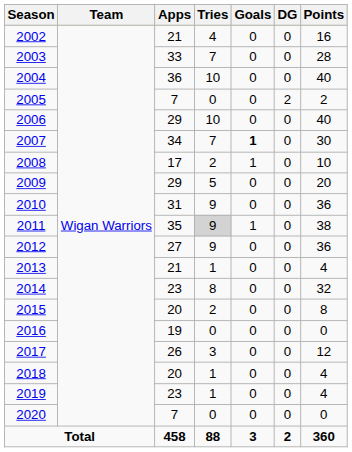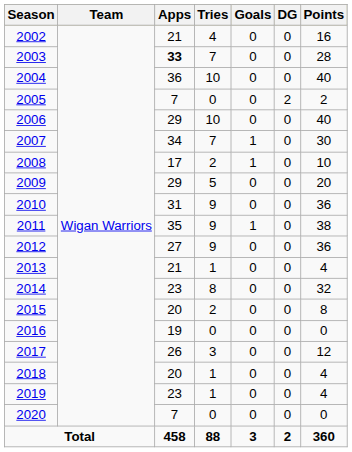(175, 57) normal -> (175, 57) bold
(253, 141) bold -> (253, 141) normal
(213, 225) lightgrey background -> (213, 225) no background
